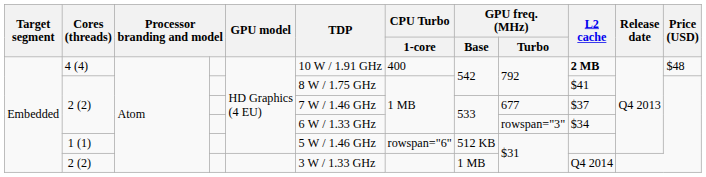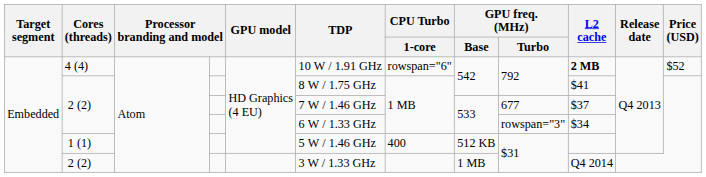(397, 66) 400 -> (420, 66) rowspan="6"
(676, 66) $48 -> (676, 66) $52
(420, 143) rowspan="6" -> (397, 143) 400
